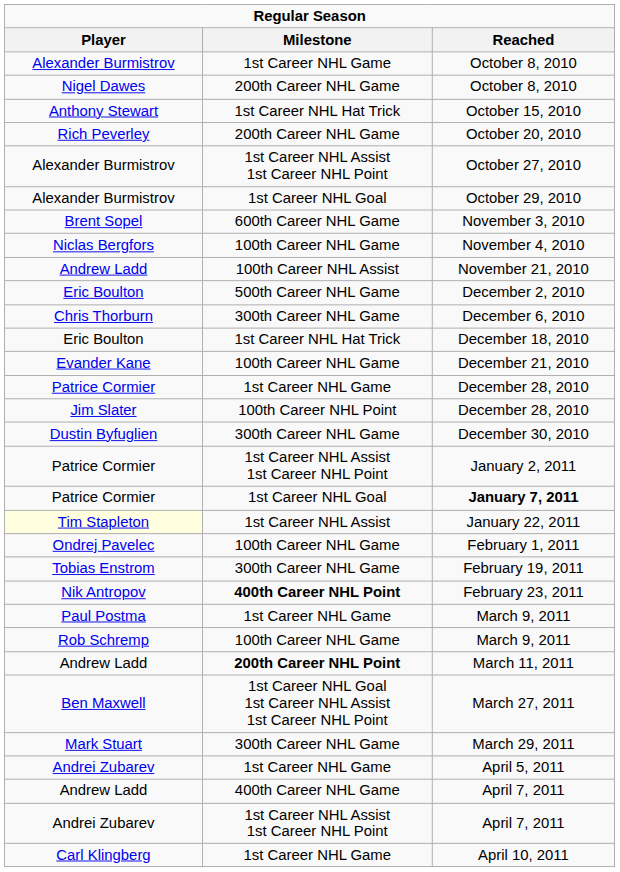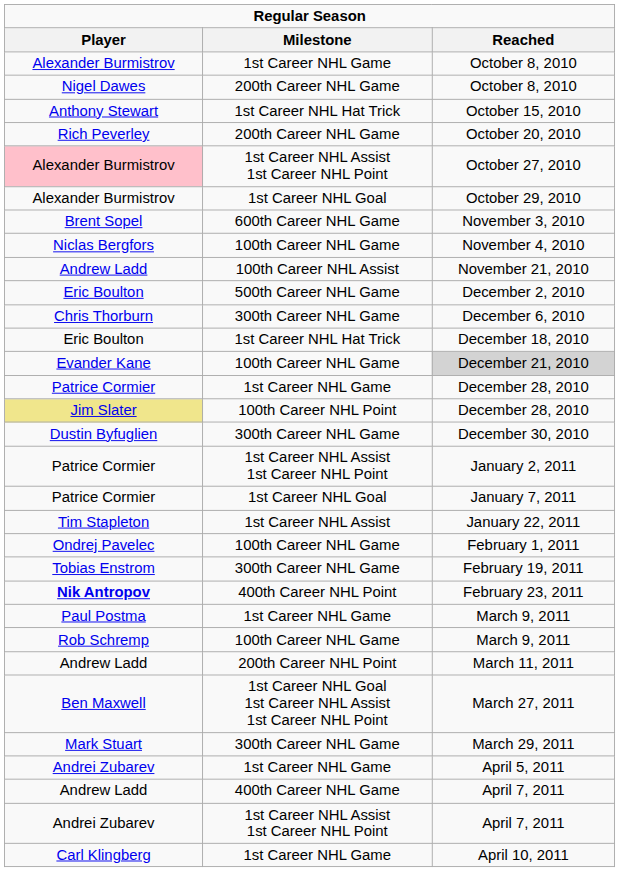(103, 166) no background -> (104, 166) pink background
(523, 363) no background -> (523, 363) lightgrey background
(103, 410) no background -> (104, 410) khaki background
(523, 498) bold -> (523, 498) normal
(103, 521) lightyellow background -> (104, 521) no background
(103, 592) normal -> (104, 592) bold
(317, 592) bold -> (317, 592) normal
(317, 663) bold -> (317, 663) normal
